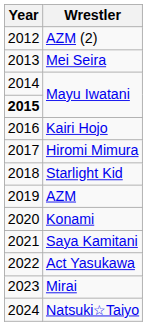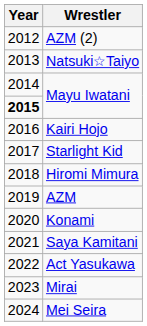(76, 60) Mei Seira -> (93, 61) Natsuki☆Taiyo
(92, 151) Hiromi Mimura -> (84, 152) Starlight Kid
(84, 173) Starlight Kid -> (92, 174) Hiromi Mimura
(93, 310) Natsuki☆Taiyo -> (76, 310) Mei Seira
